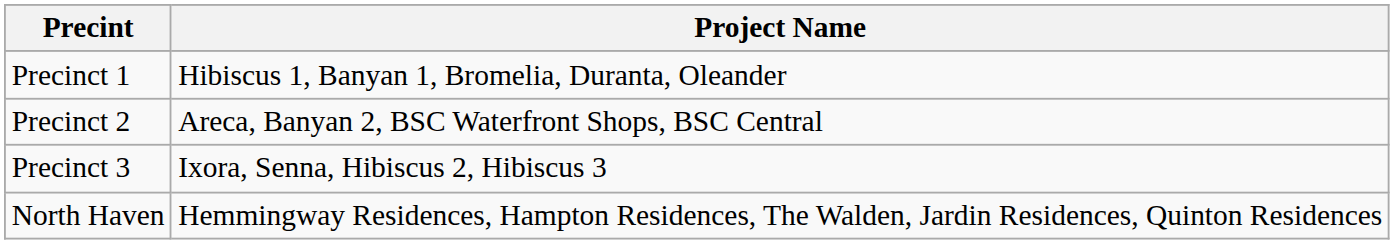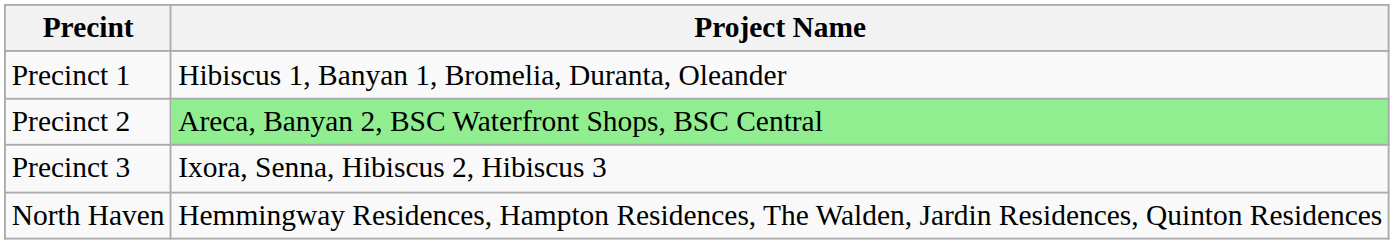(501, 121) no background -> (501, 121) lightgreen background
